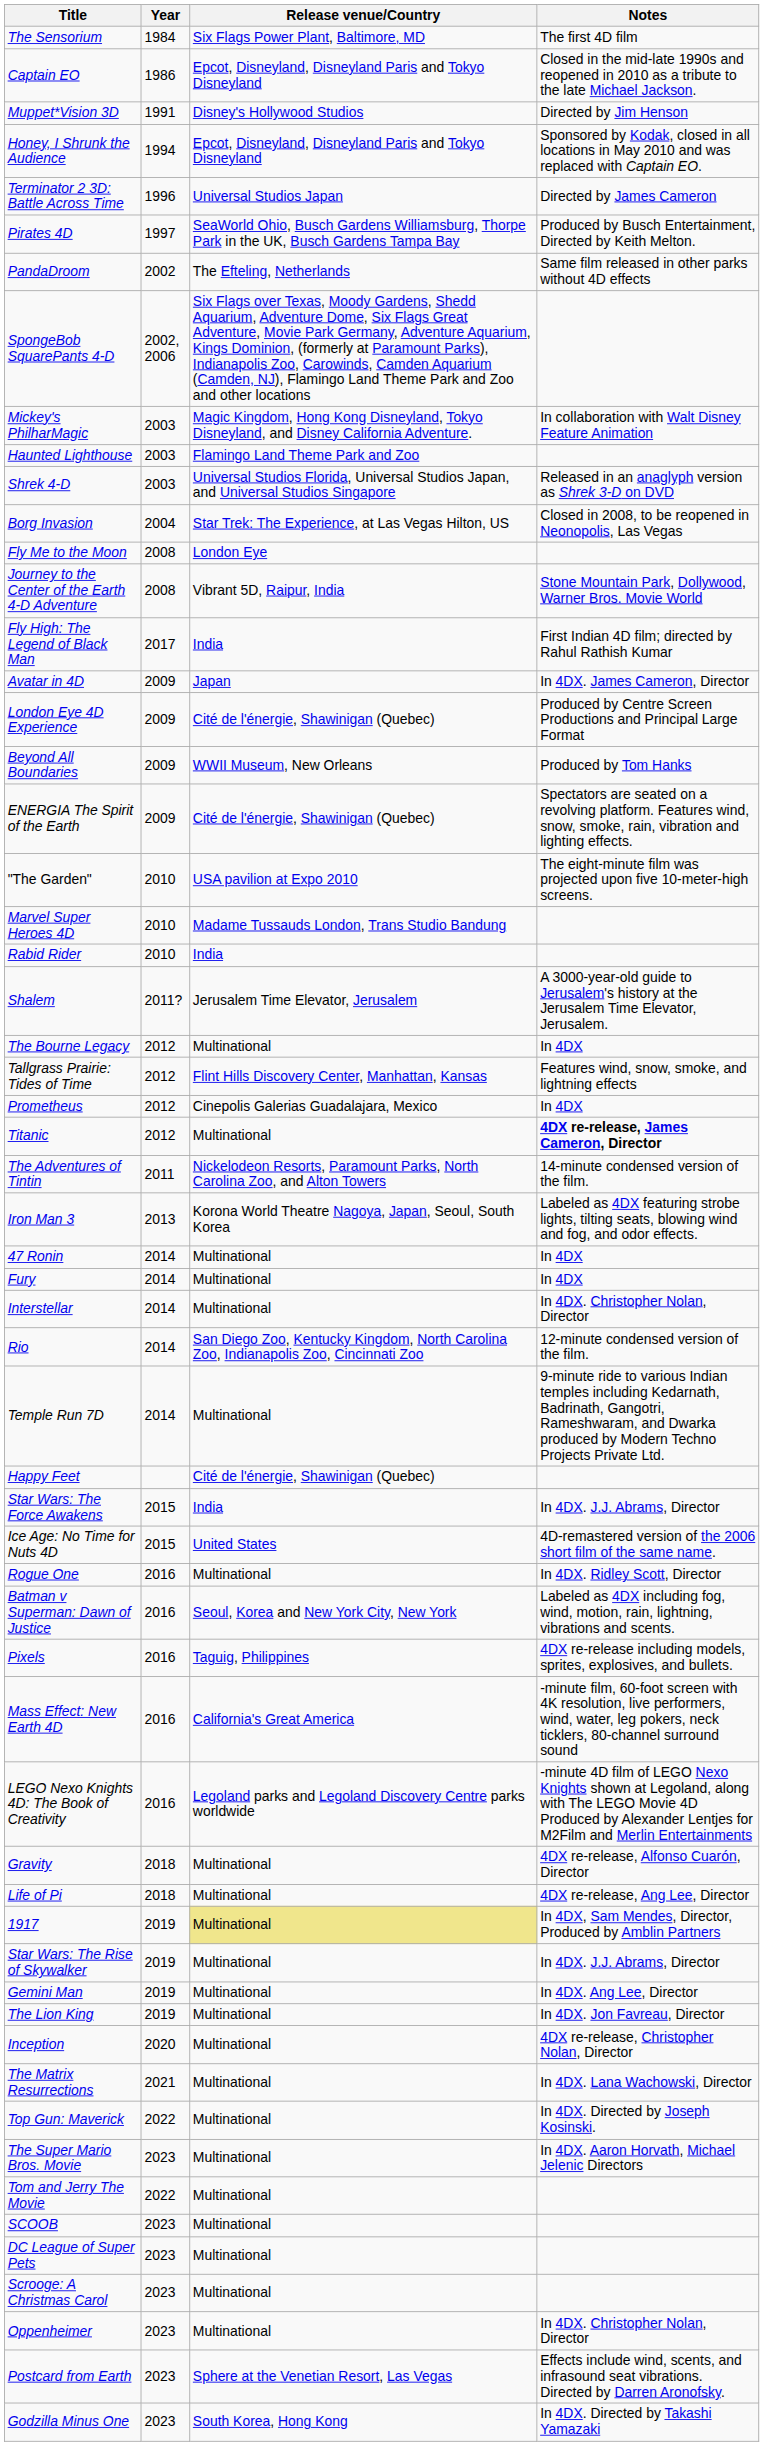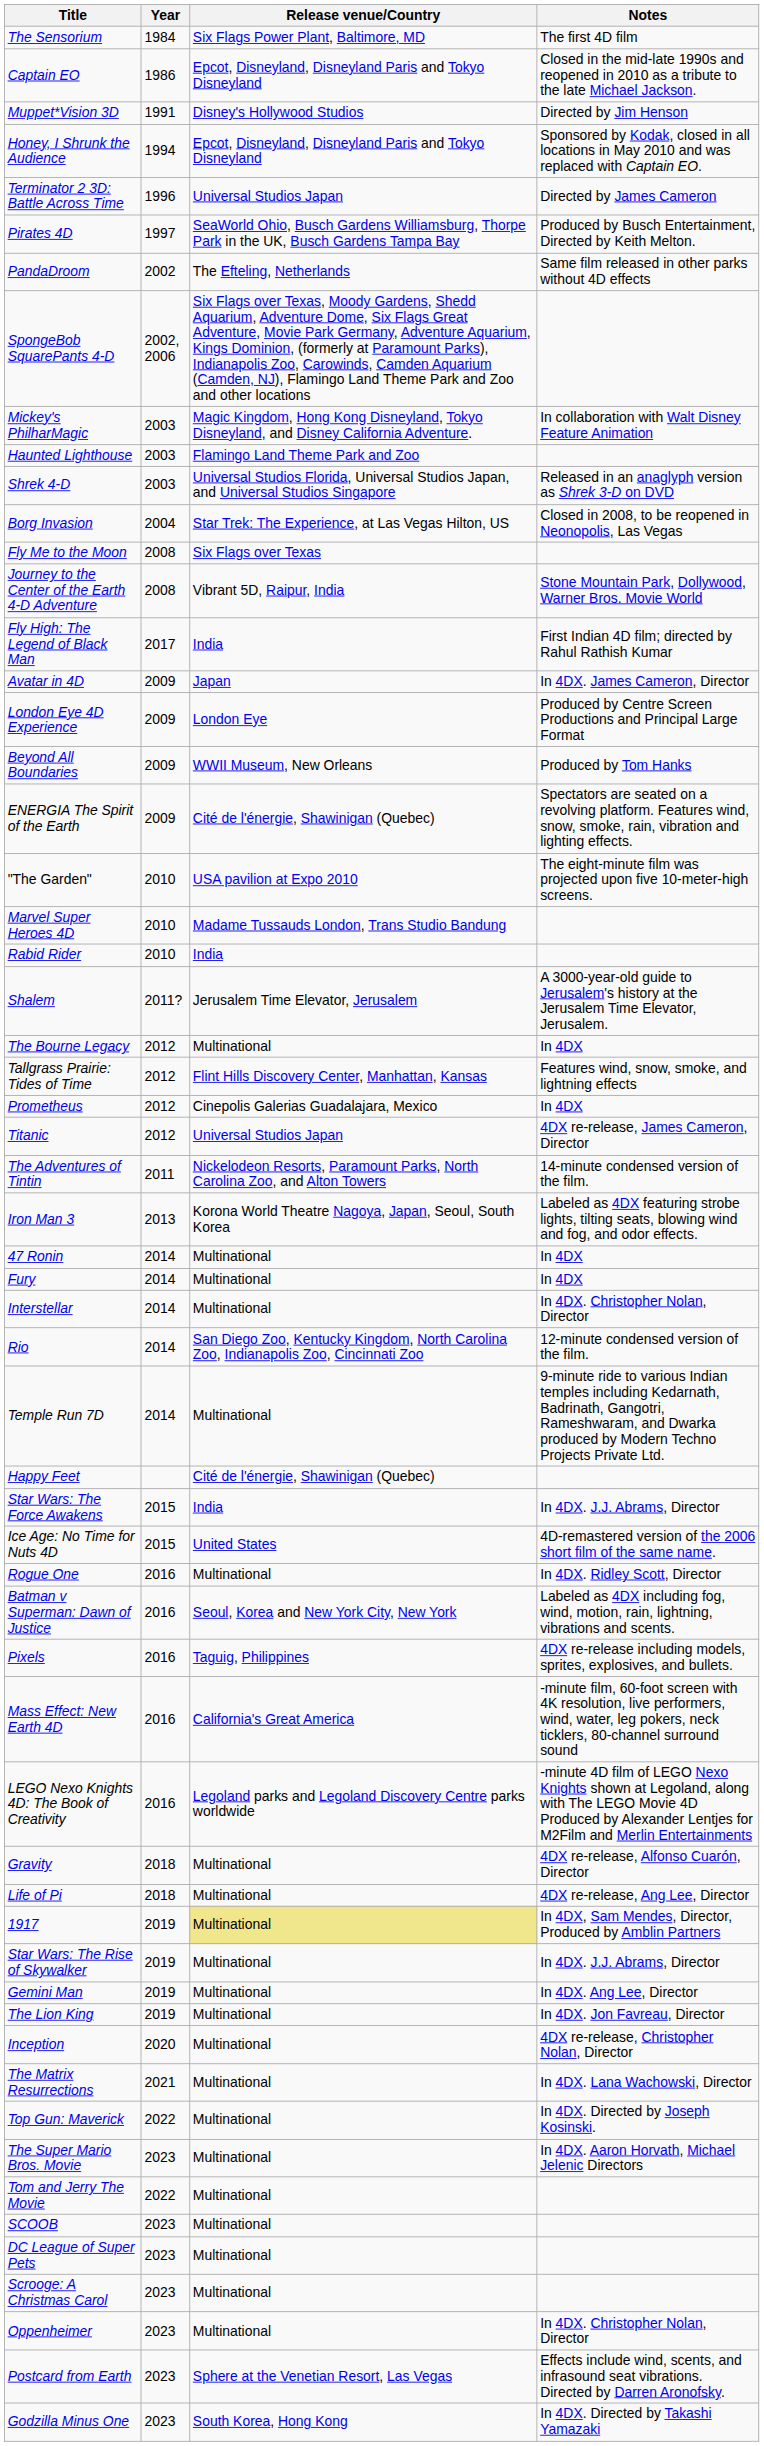(230, 553) London Eye -> (257, 553) Six Flags over Texas
(314, 719) Cité de l'énergie, Shawinigan (Quebec) -> (230, 719) London Eye
(232, 1136) Multinational -> (268, 1136) Universal Studios Japan
(614, 1136) bold -> (644, 1136) normal
